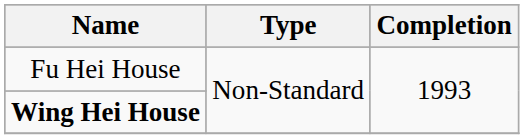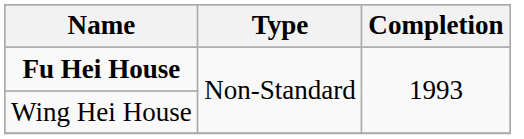(105, 68) normal -> (101, 68) bold
(105, 111) bold -> (101, 111) normal
